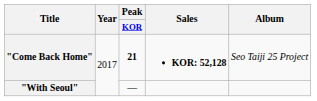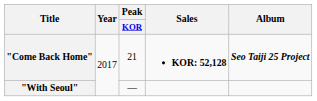(132, 57) bold -> (132, 57) normal
(270, 57) normal -> (270, 57) bold
